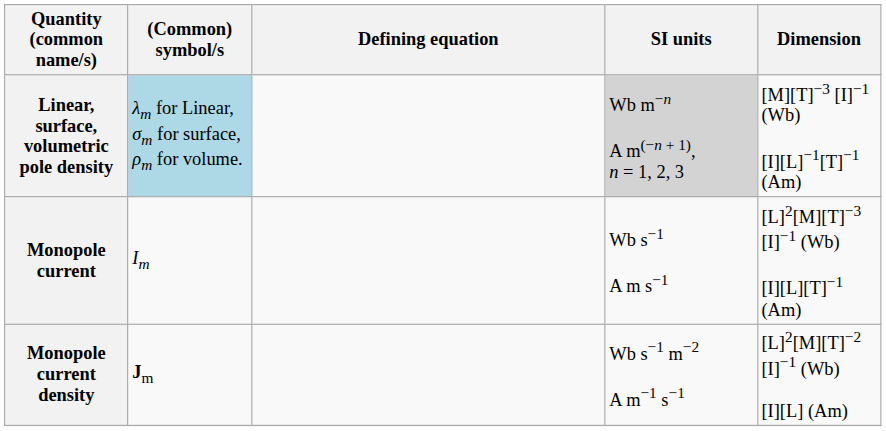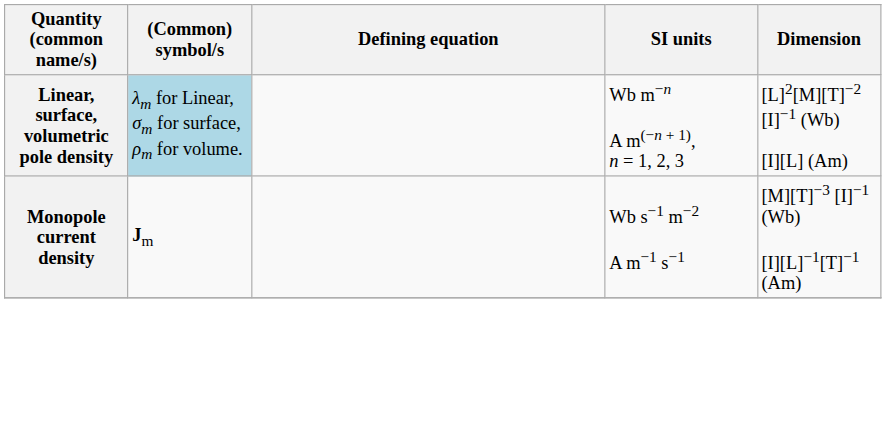(652, 136) lightgrey background -> (652, 125) no background
(815, 136) [M][T]−3 [I]−1 (Wb) [I][L]−1[T]−1 (Am) -> (811, 125) [L]2[M][T]−2 [I]−1 (Wb) [I][L] (Am)
- row: (66, 260)
(811, 374) [L]2[M][T]−2 [I]−1 (Wb) [I][L] (Am) -> (815, 237) [M][T]−3 [I]−1 (Wb) [I][L]−1[T]−1 (Am)
